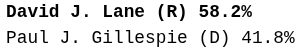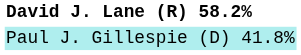(150, 38) no background -> (150, 38) paleturquoise background
